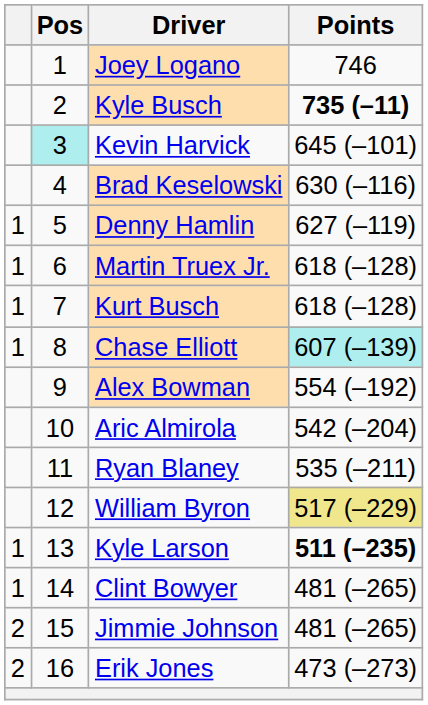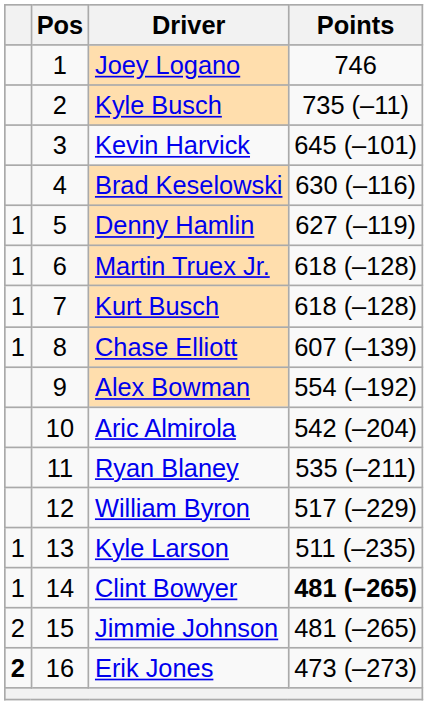(356, 105) bold -> (356, 105) normal
(60, 146) paleturquoise background -> (60, 146) no background
(356, 347) paleturquoise background -> (356, 347) no background
(356, 507) khaki background -> (356, 507) no background
(356, 548) bold -> (356, 548) normal
(356, 588) normal -> (356, 588) bold
(18, 668) normal -> (18, 668) bold
